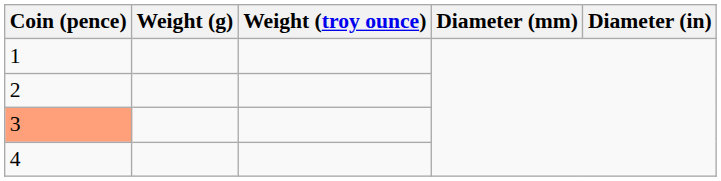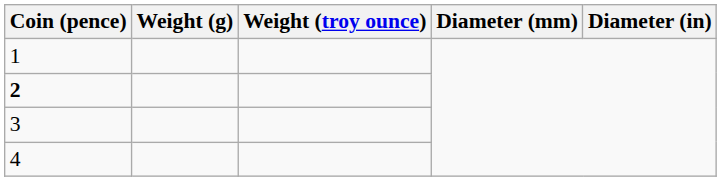(15, 90) normal -> (15, 90) bold
(15, 124) lightsalmon background -> (15, 124) no background
